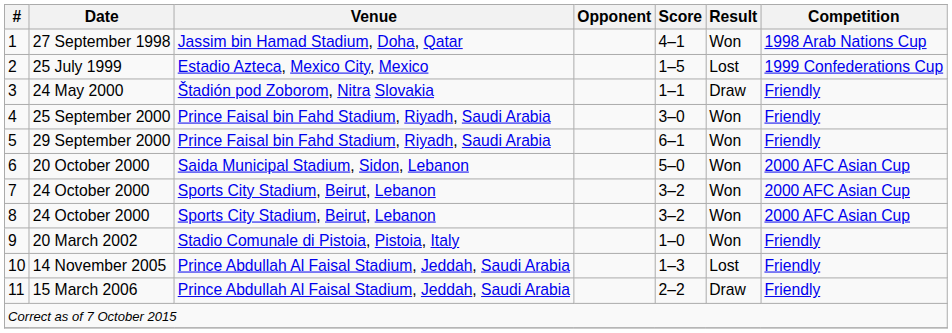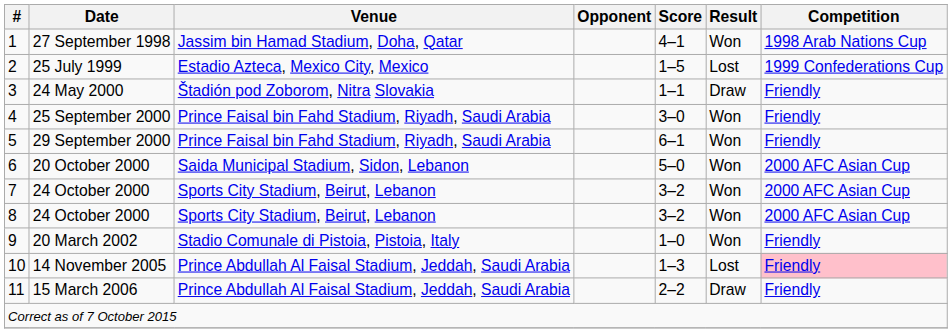(792, 265) no background -> (792, 265) pink background
